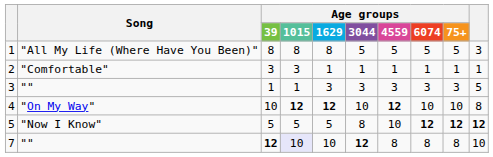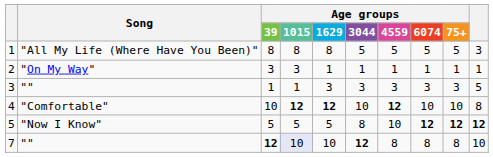(65, 69) "Comfortable" -> (58, 69) "On My Way"
(58, 106) "On My Way" -> (65, 106) "Comfortable"
